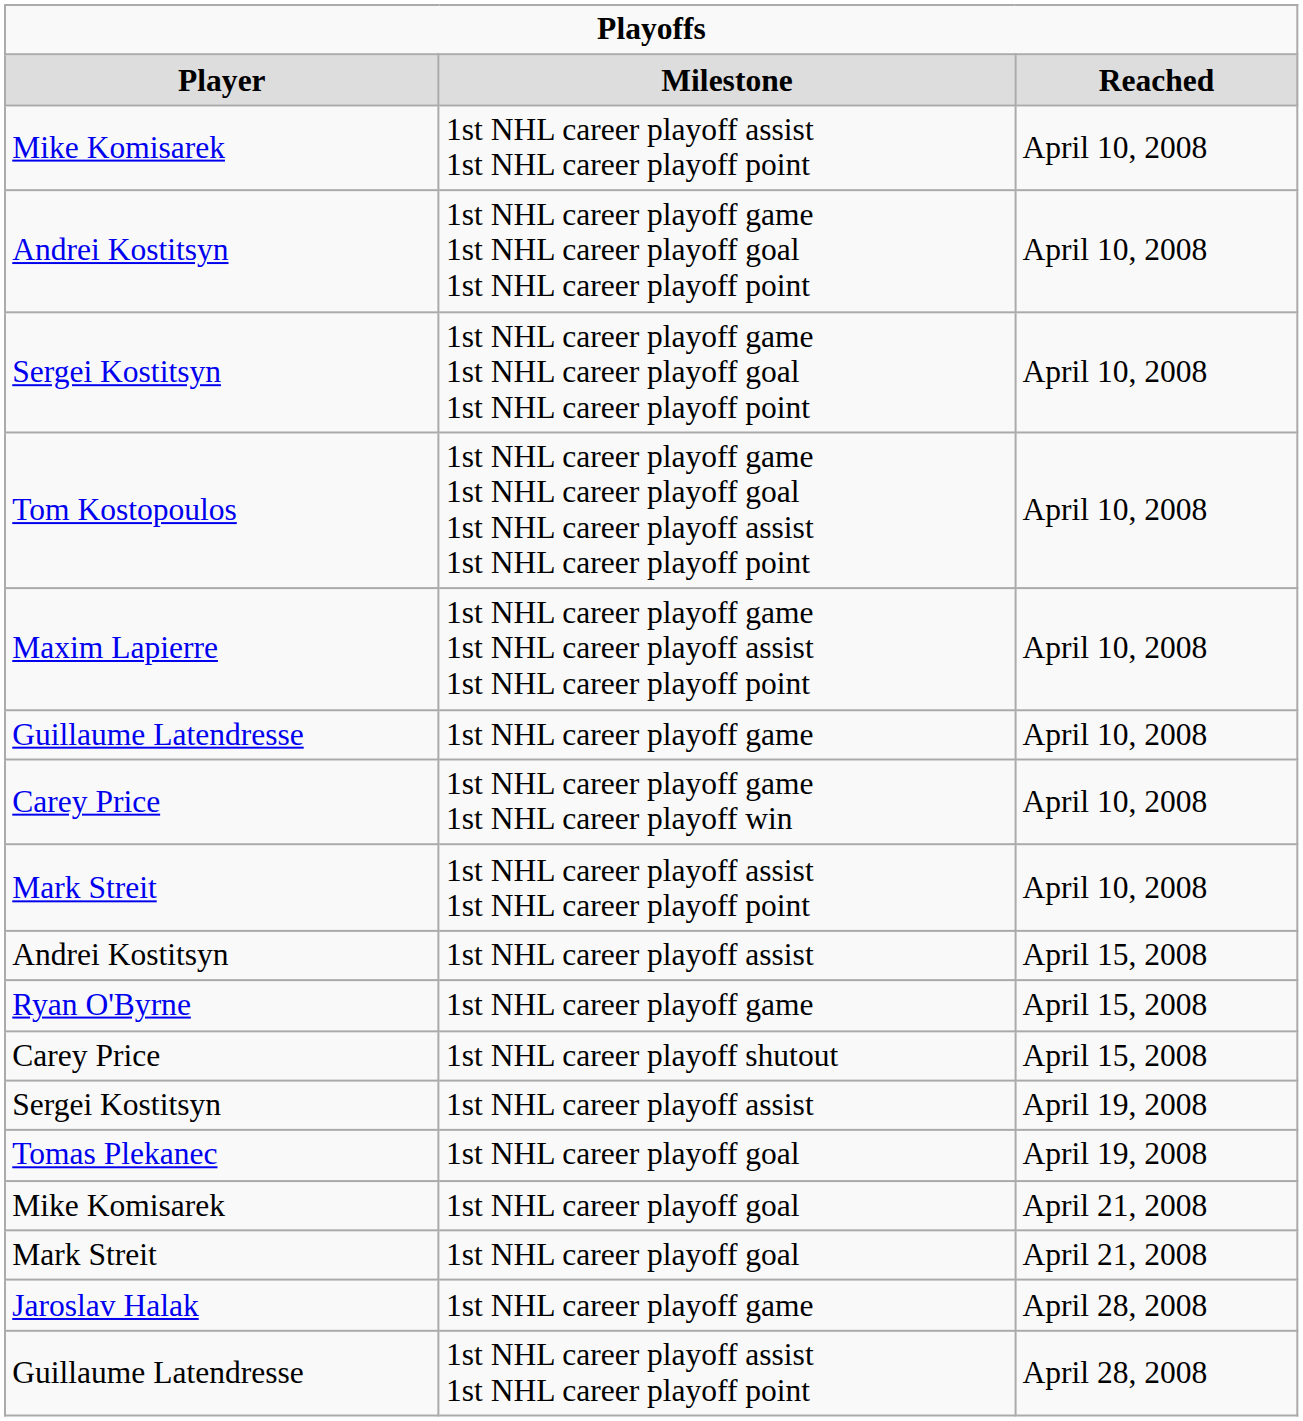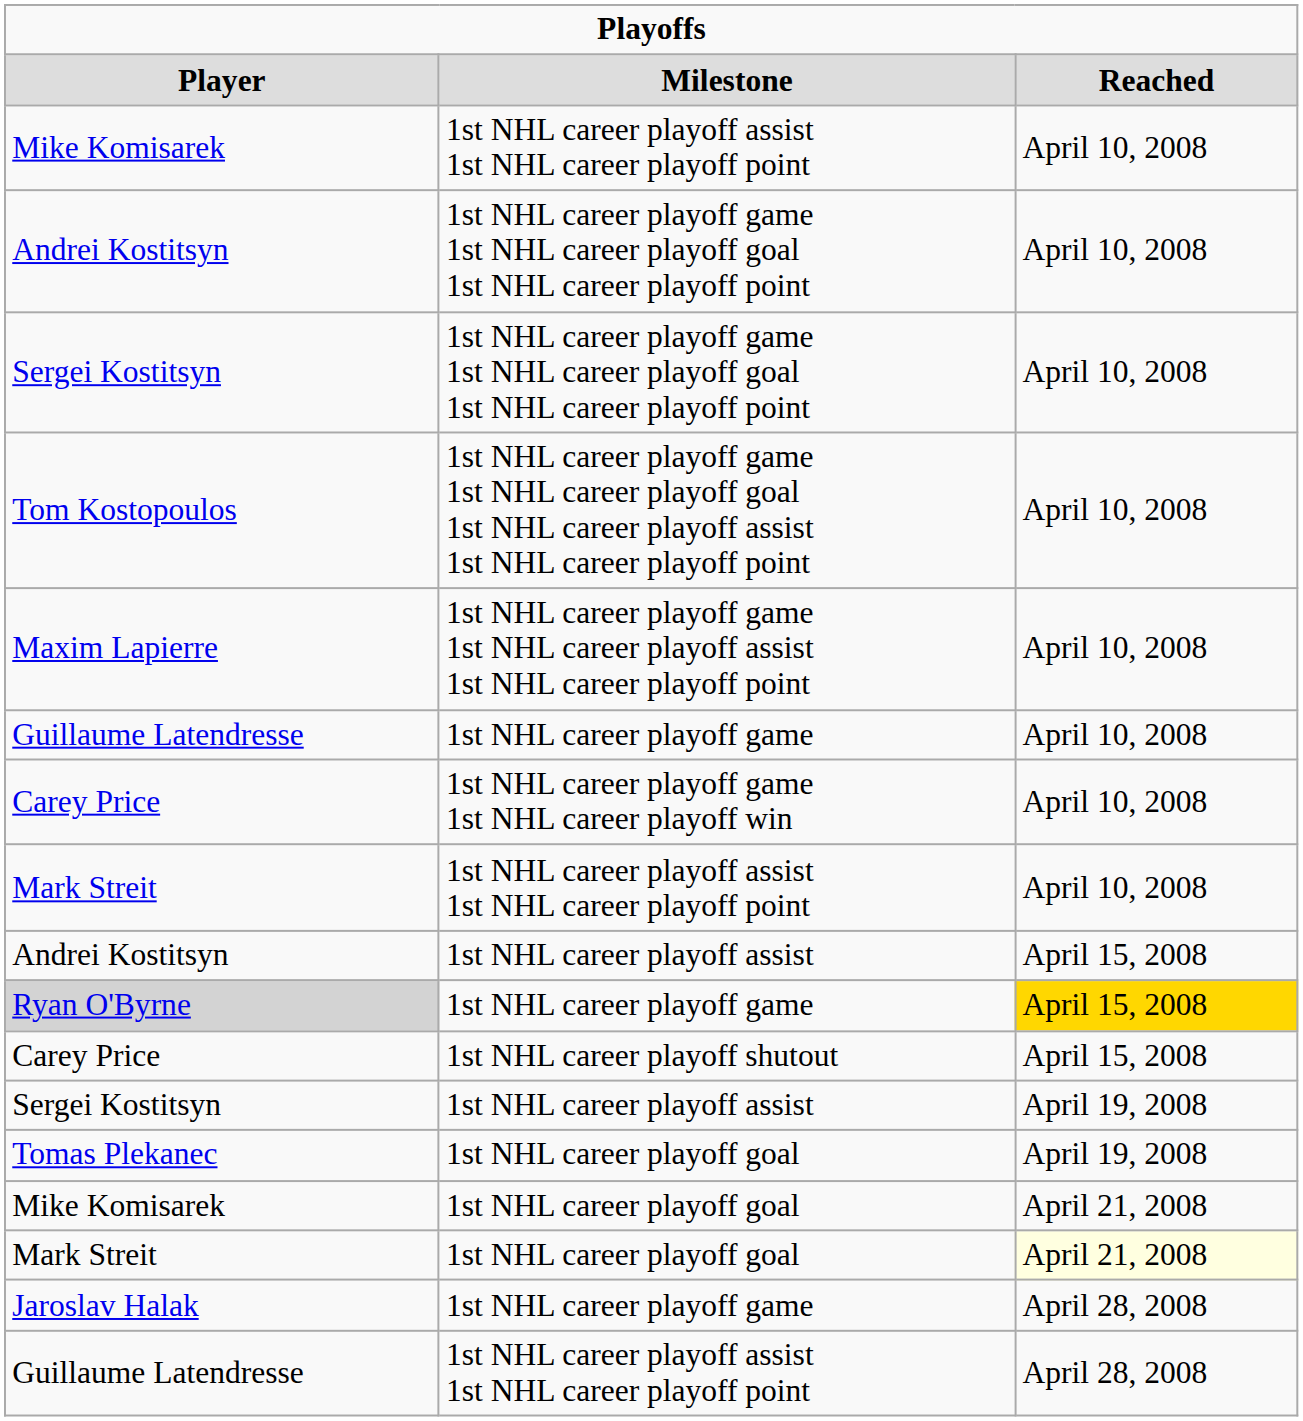(102, 1004) no background -> (102, 1004) lightgrey background
(1115, 1004) no background -> (1115, 1004) gold background
(1115, 1254) no background -> (1115, 1254) lightyellow background
